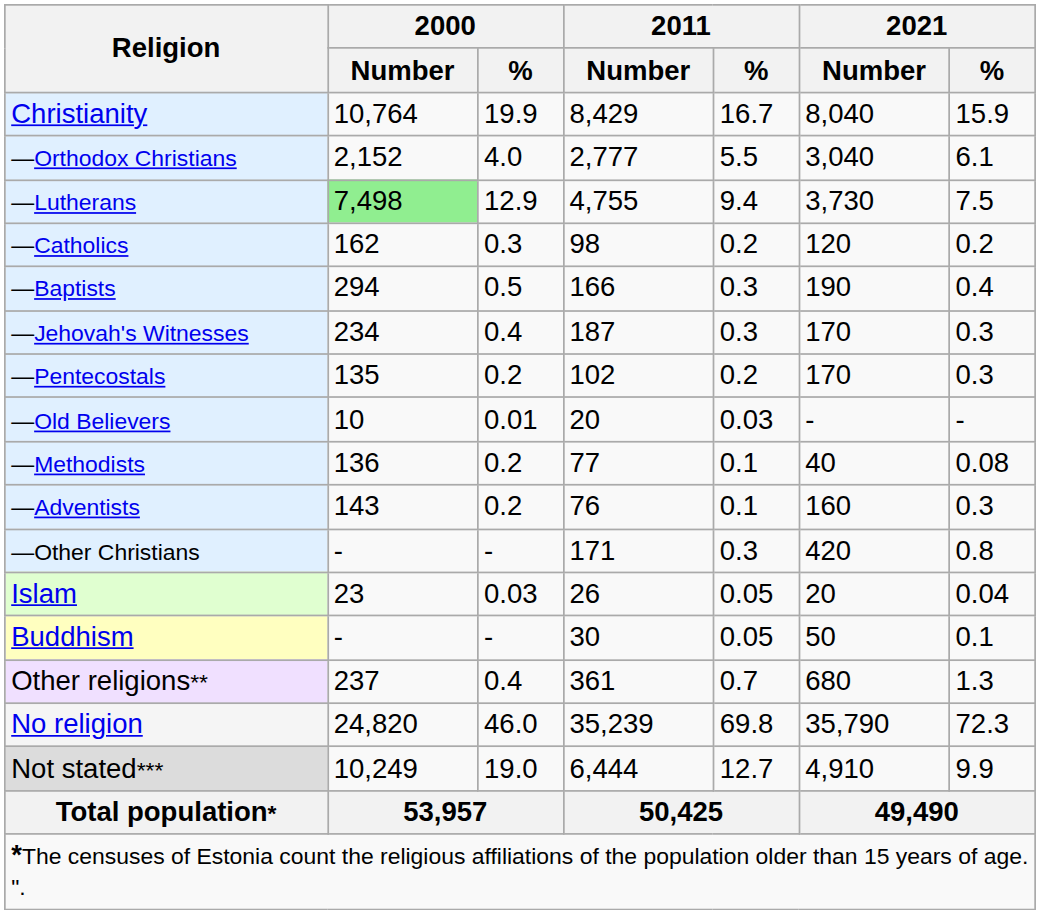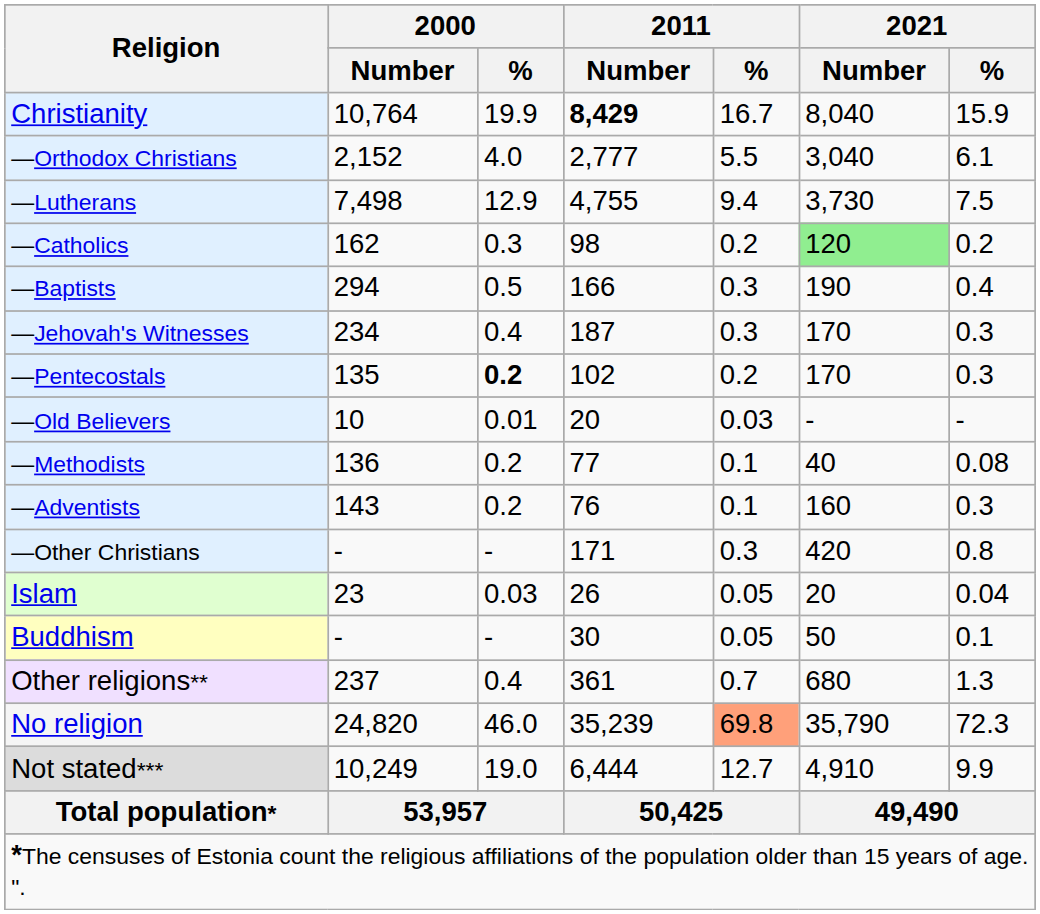(604, 113) normal -> (604, 113) bold
(368, 200) lightgreen background -> (368, 200) no background
(828, 244) no background -> (828, 244) lightgreen background
(503, 375) normal -> (503, 375) bold
(747, 724) no background -> (747, 724) lightsalmon background
